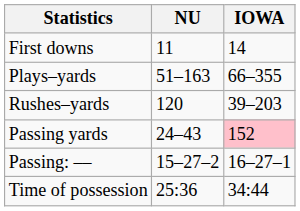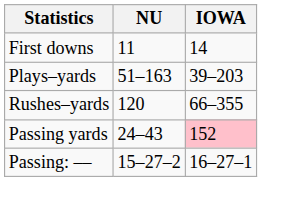(255, 76) 66–355 -> (216, 76) 39–203
(255, 104) 39–203 -> (216, 104) 66–355
- row: (78, 190)
